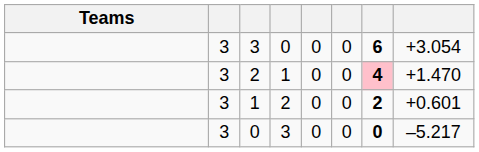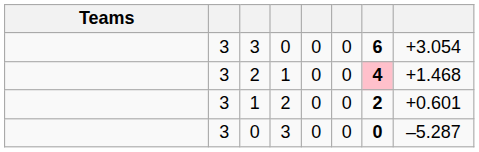(433, 75) +1.470 -> (433, 75) +1.468
(433, 132) –5.217 -> (433, 132) –5.287
